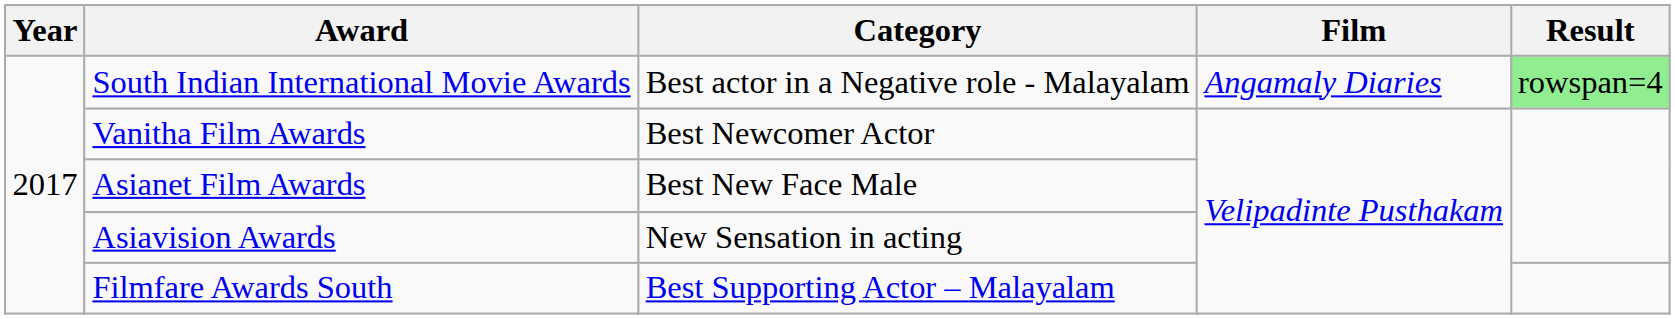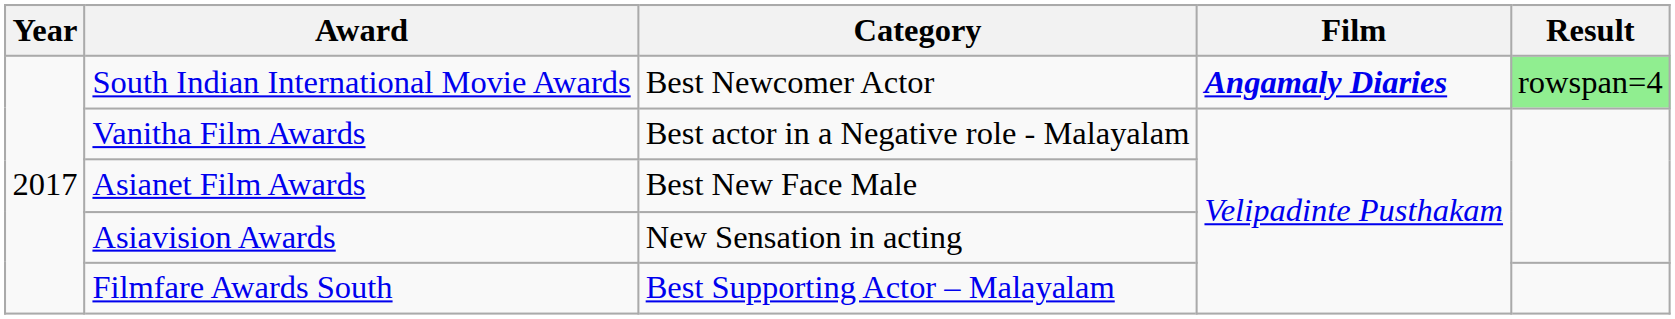(918, 81) Best actor in a Negative role - Malayalam -> (790, 81) Best Newcomer Actor
(1323, 81) normal -> (1326, 81) bold
(790, 133) Best Newcomer Actor -> (918, 133) Best actor in a Negative role - Malayalam
